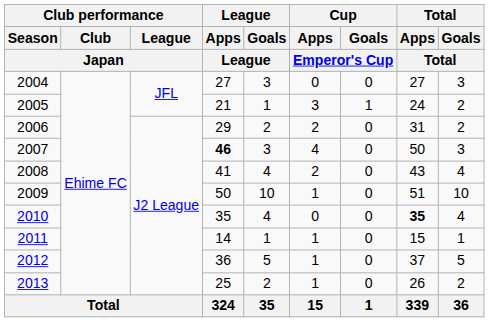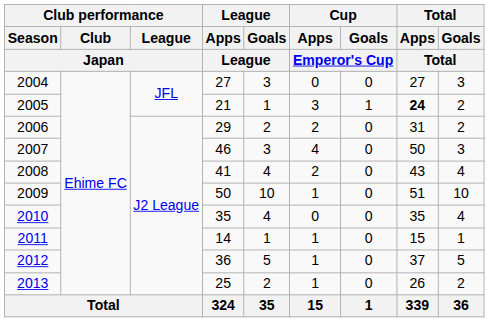(417, 104) normal -> (417, 104) bold
(223, 149) bold -> (223, 149) normal
(417, 216) bold -> (417, 216) normal
